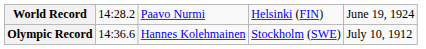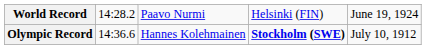(296, 34) normal -> (298, 34) bold
